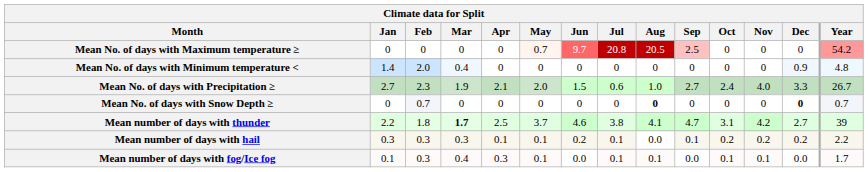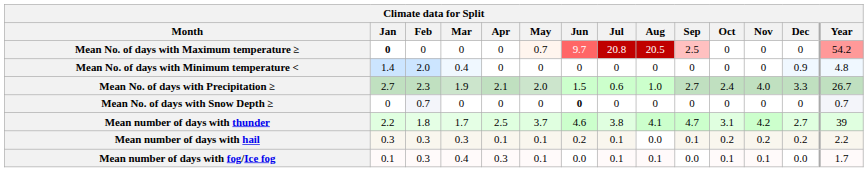(388, 49) normal -> (388, 49) bold
(579, 104) normal -> (579, 104) bold
(655, 104) bold -> (655, 104) normal
(801, 104) bold -> (801, 104) normal
(462, 122) bold -> (462, 122) normal
